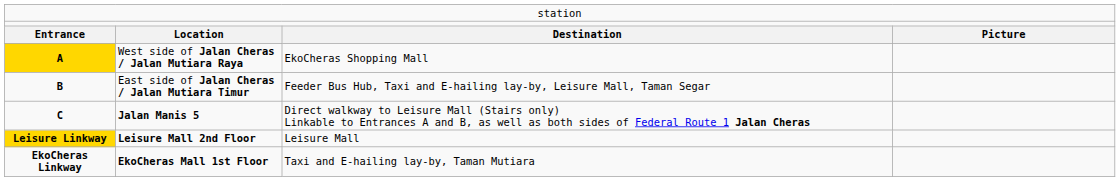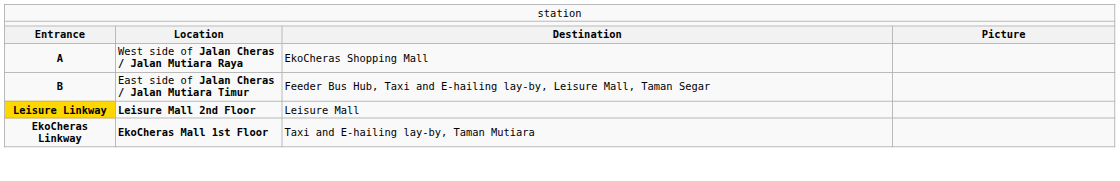(60, 58) gold background -> (60, 58) no background
- row: (159, 116)
